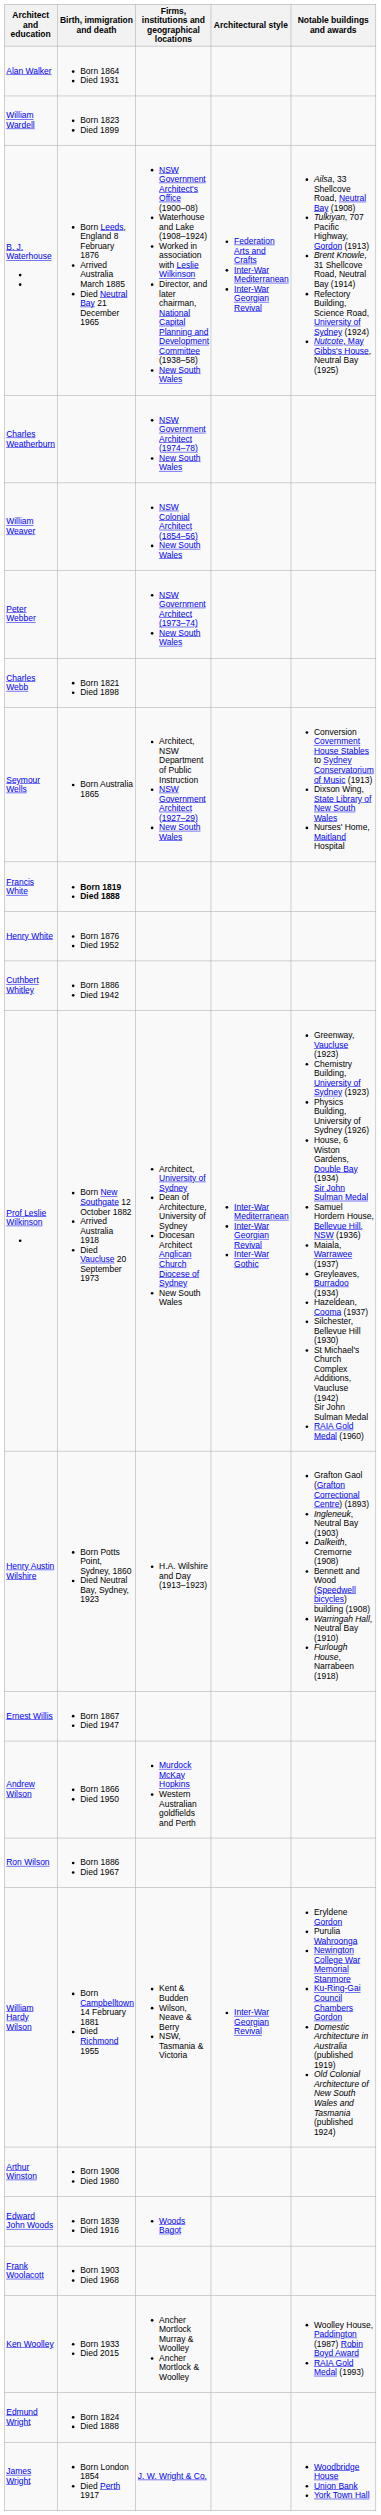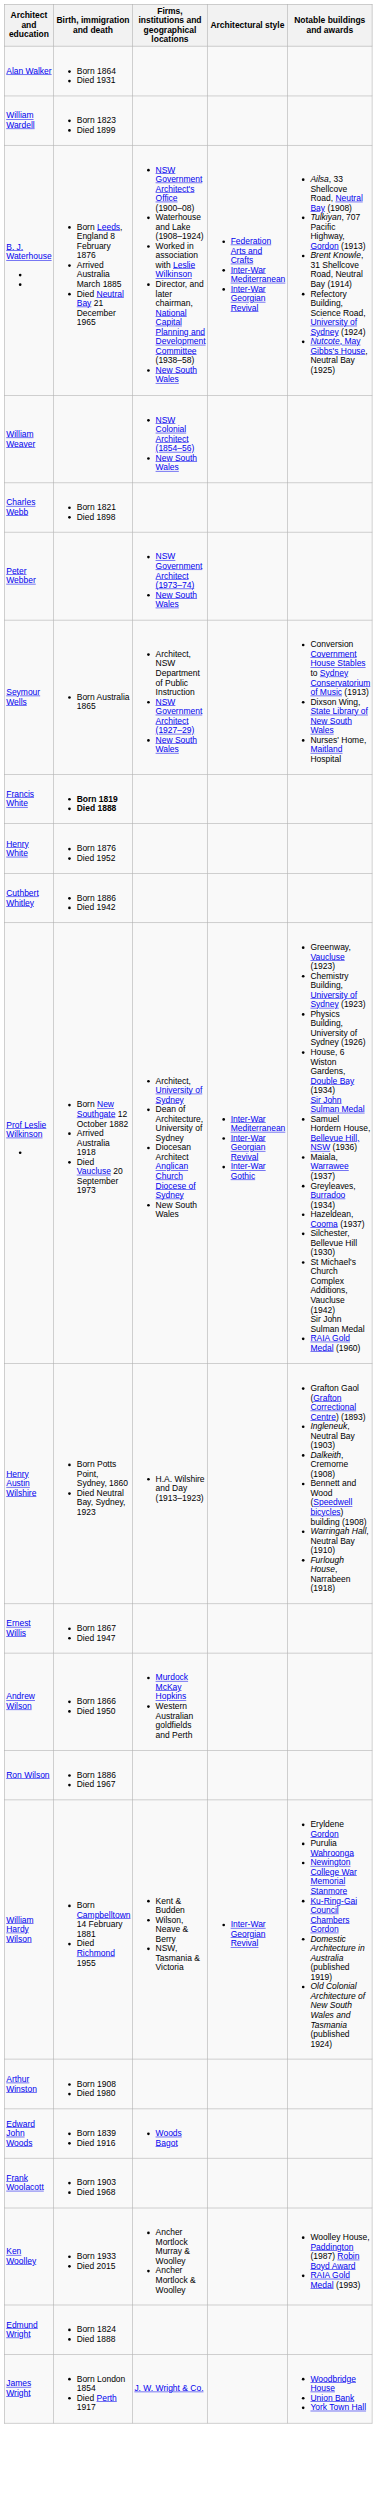- row: (31, 439)
rows swapped: (21, 683) <-> (21, 614)
